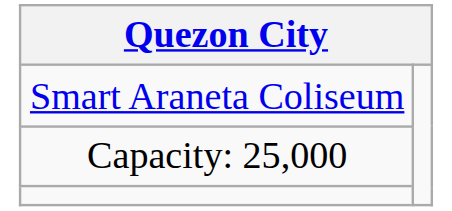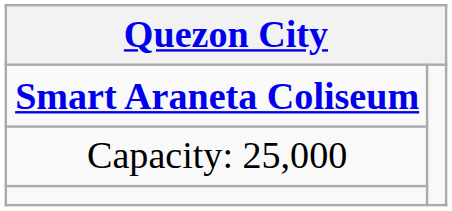(217, 95) normal -> (217, 95) bold
